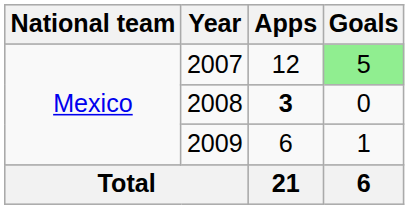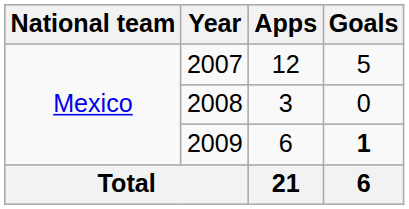(364, 64) lightgreen background -> (364, 64) no background
(286, 104) bold -> (286, 104) normal
(364, 143) normal -> (364, 143) bold
